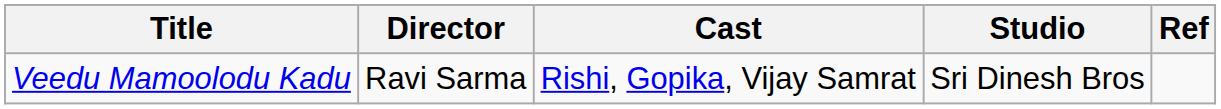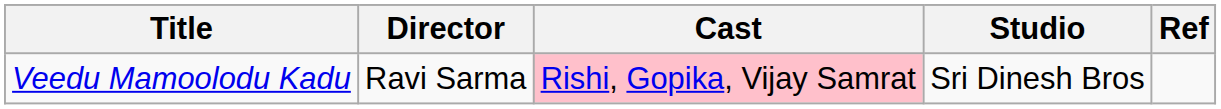(728, 77) no background -> (728, 77) pink background
